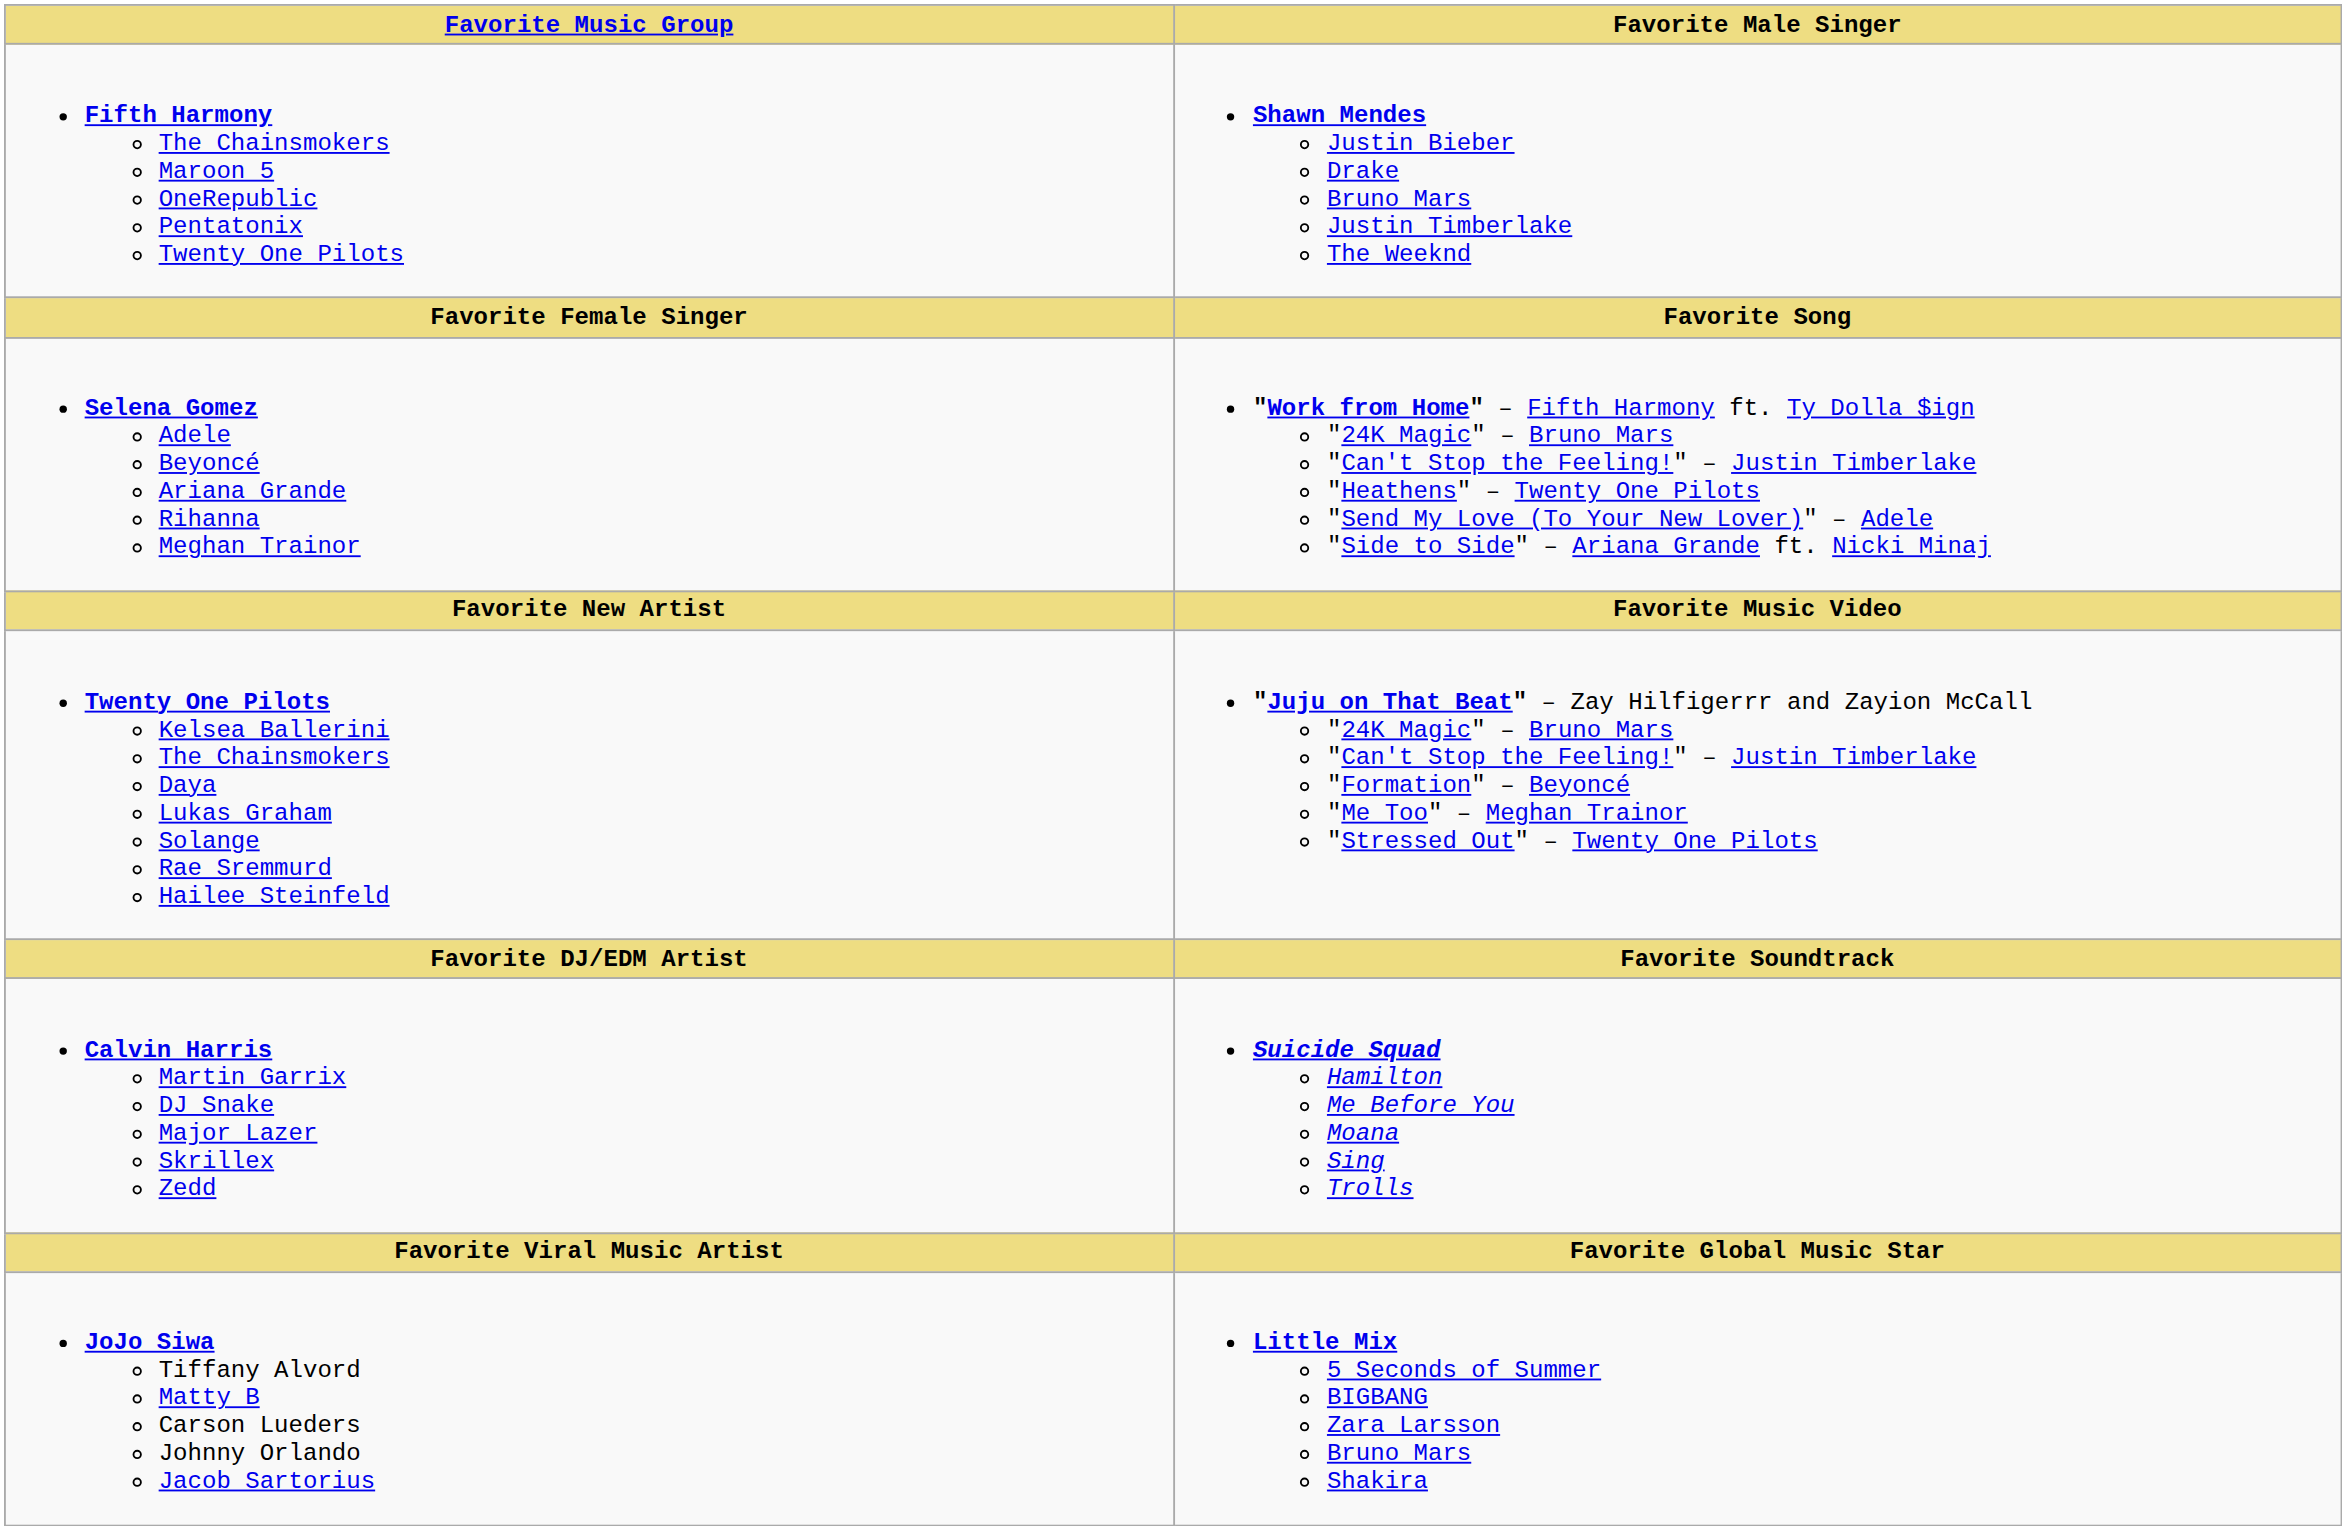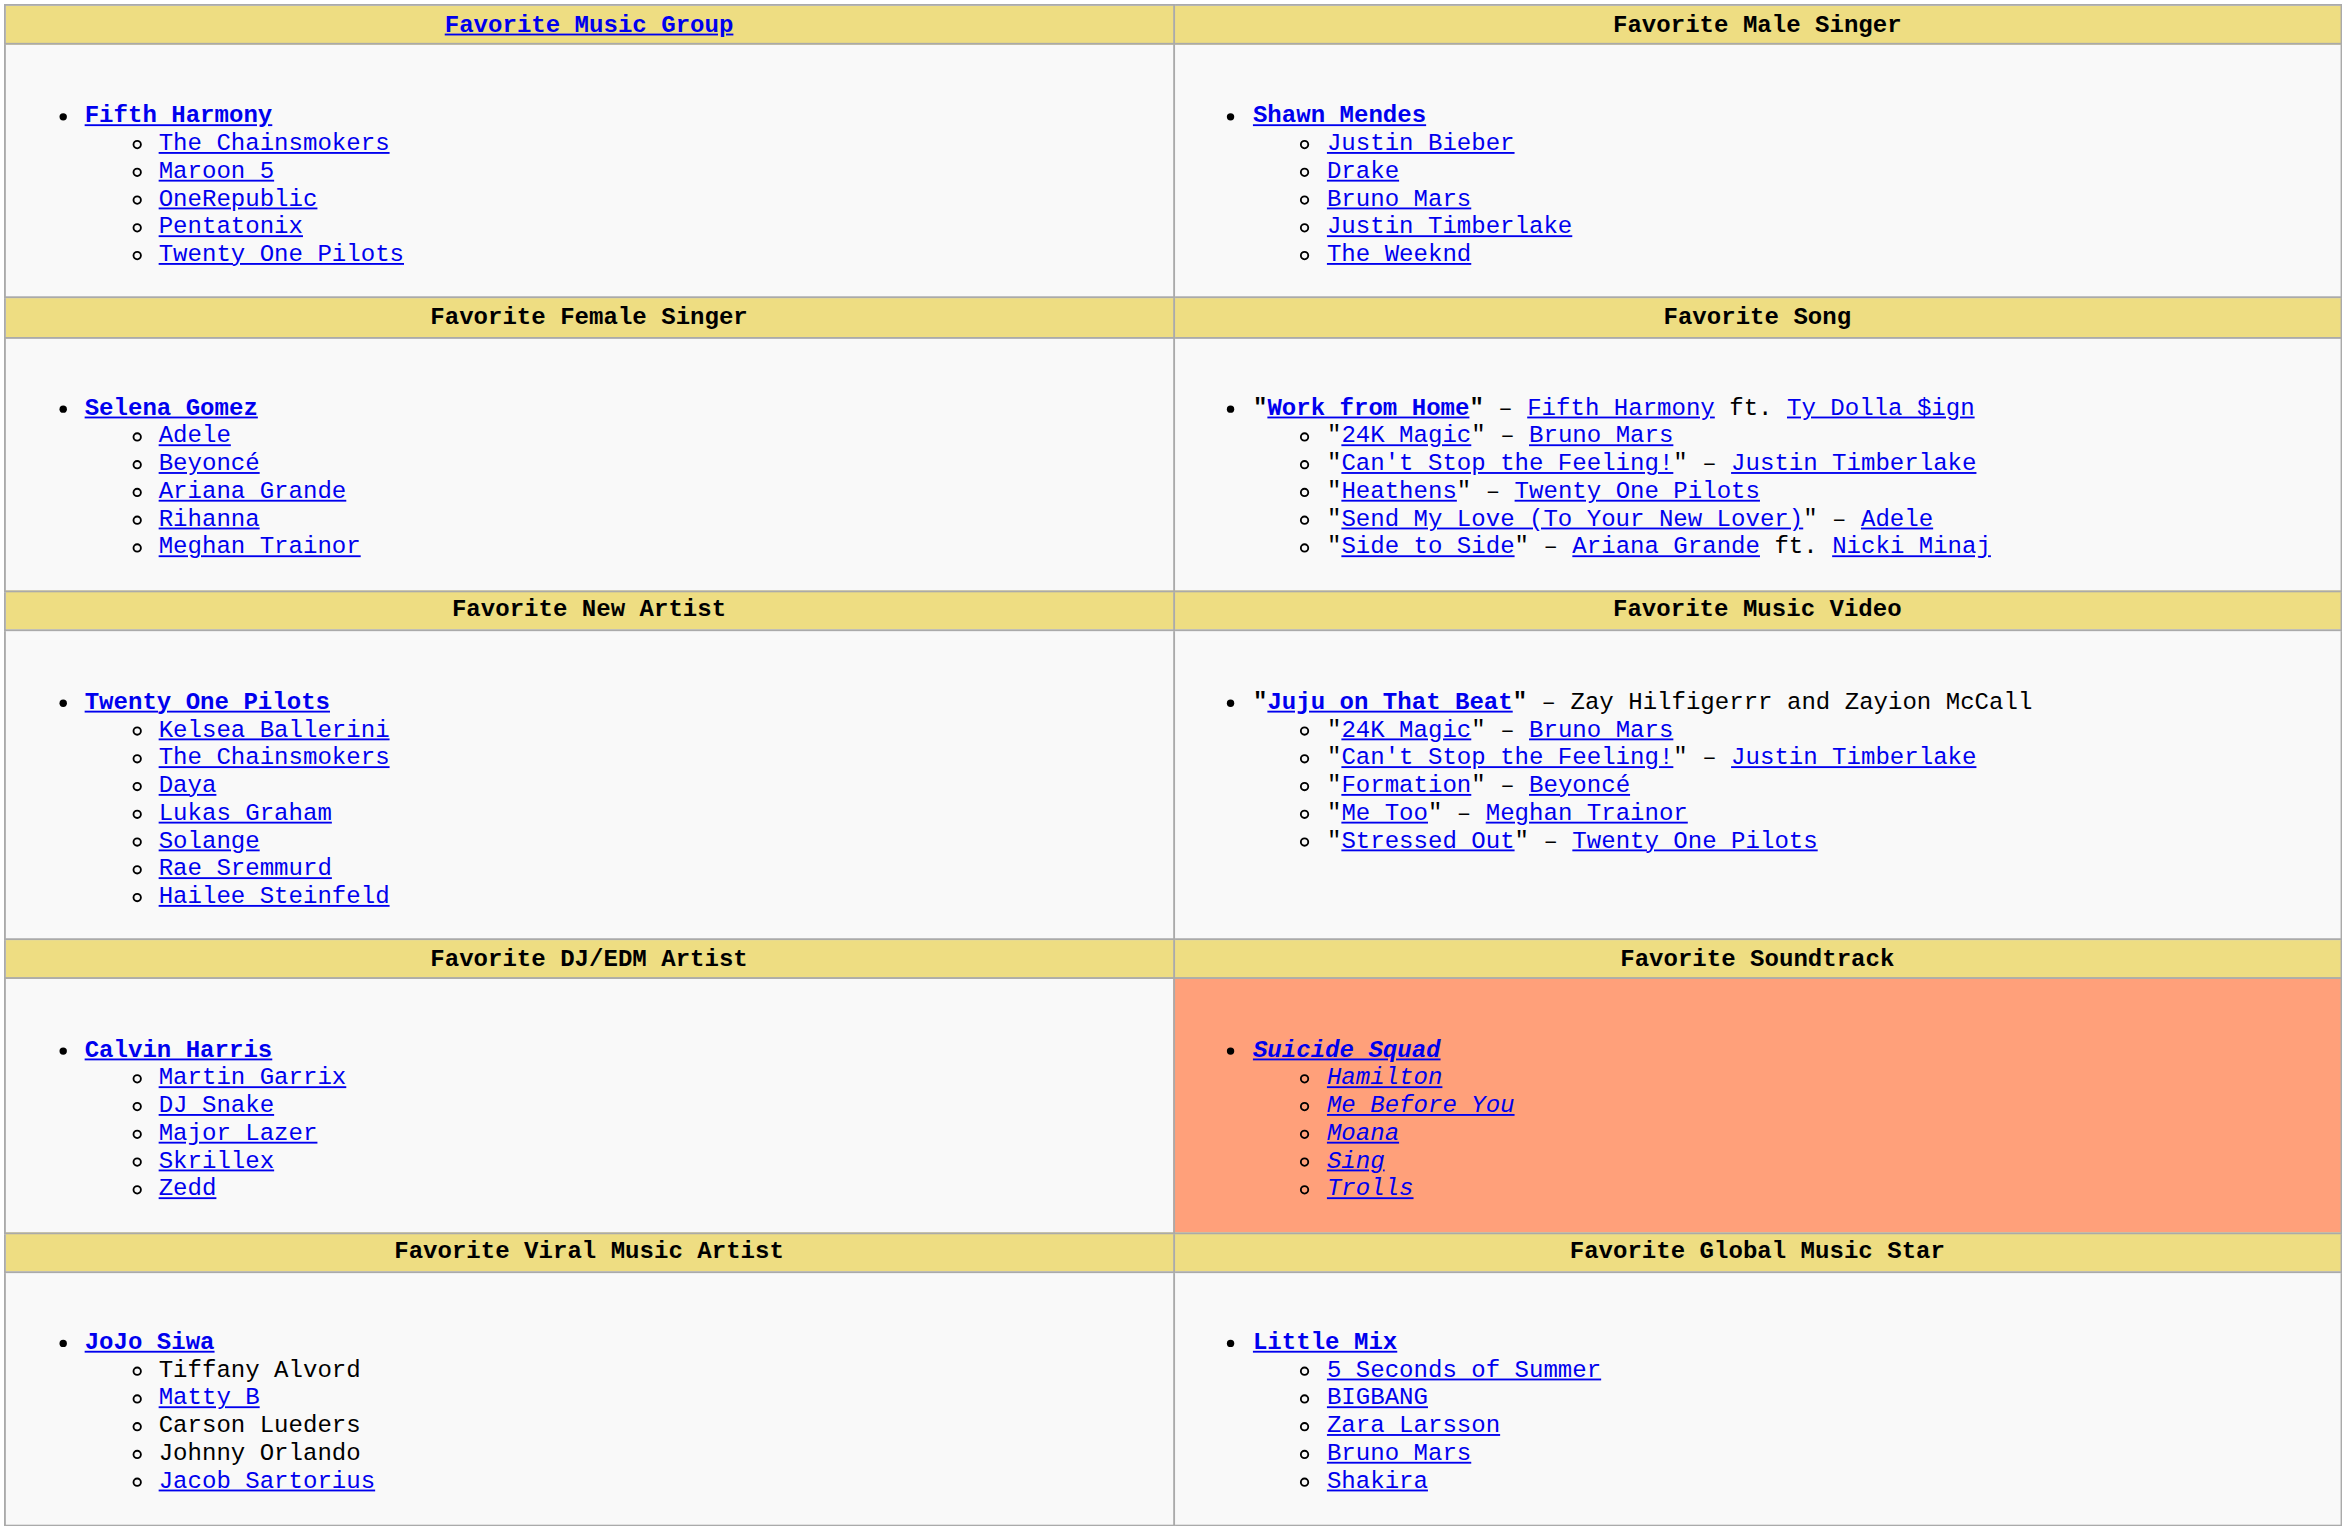(1757, 1119) no background -> (1757, 1119) lightsalmon background
